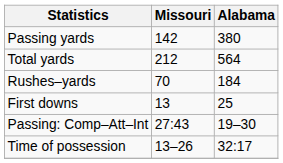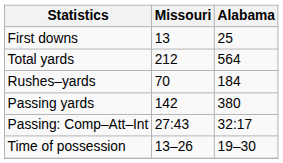rows swapped: (43, 103) <-> (51, 37)
(237, 125) 19–30 -> (235, 125) 32:17
(235, 147) 32:17 -> (237, 147) 19–30
